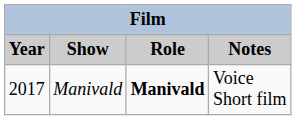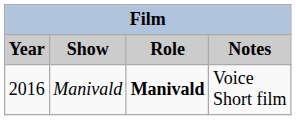(27, 89) 2017 -> (27, 89) 2016
